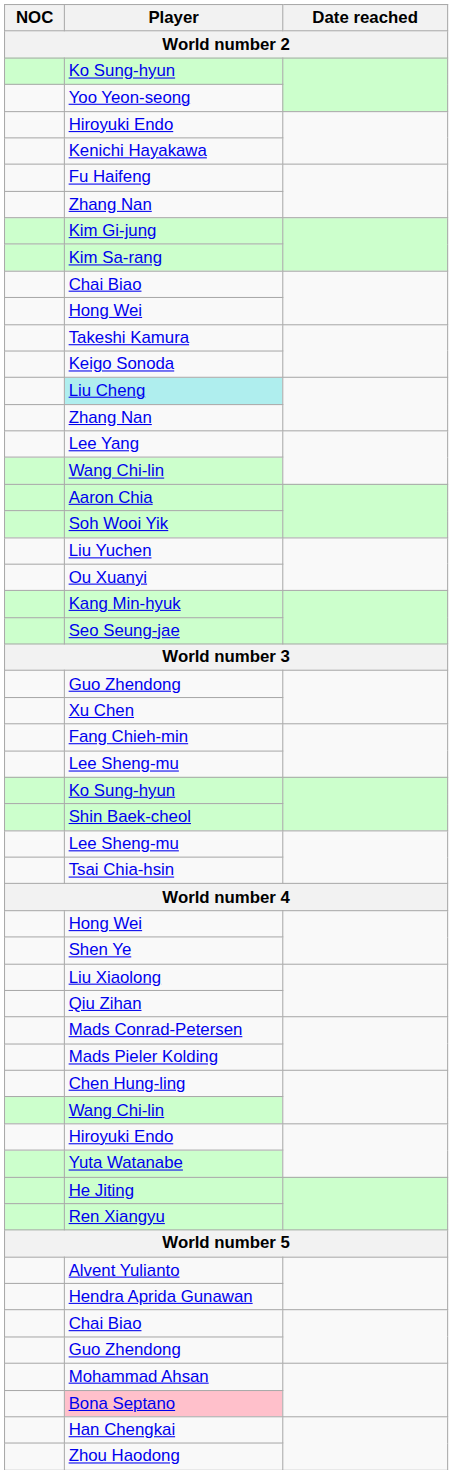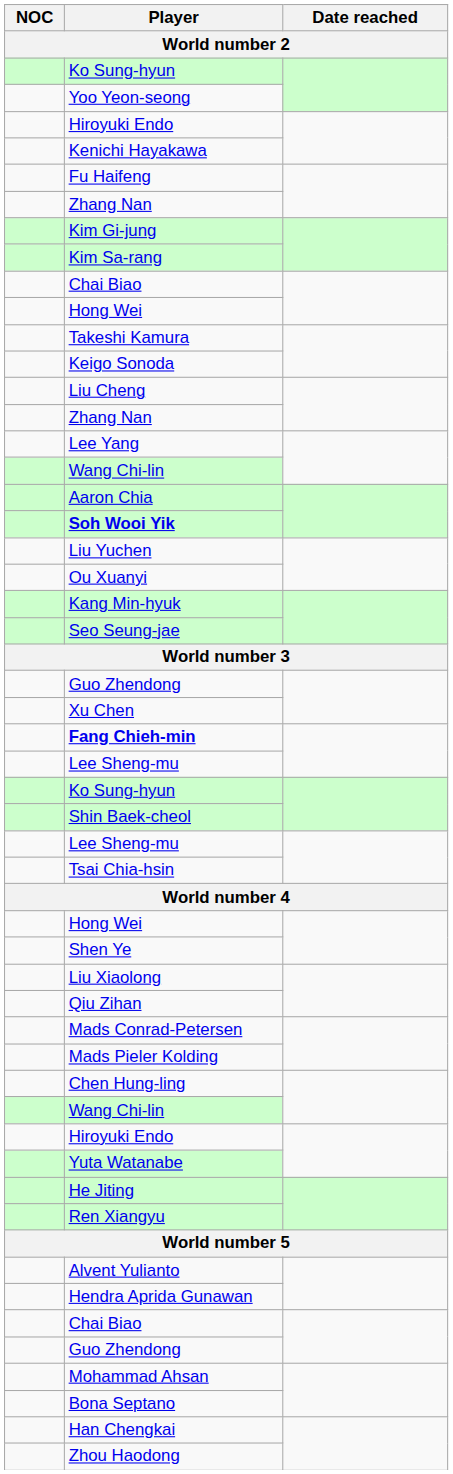(107, 390) paleturquoise background -> (107, 390) no background
(118, 524) normal -> (122, 524) bold
(128, 737) normal -> (132, 737) bold
(122, 1403) pink background -> (122, 1403) no background
